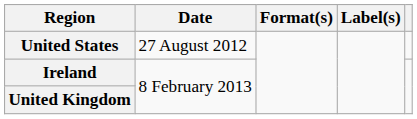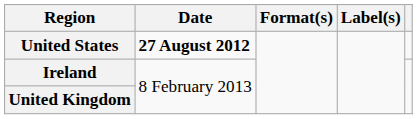(193, 45) normal -> (194, 45) bold
